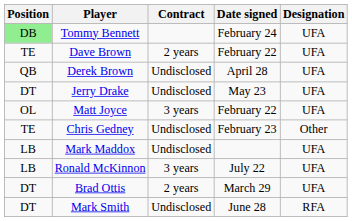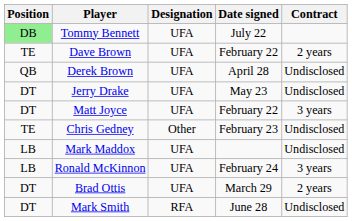columns swapped: (314, 14) <-> (181, 14)
(247, 33) February 24 -> (248, 33) July 22
(28, 110) OL -> (28, 110) DT
(247, 168) July 22 -> (248, 168) February 24
